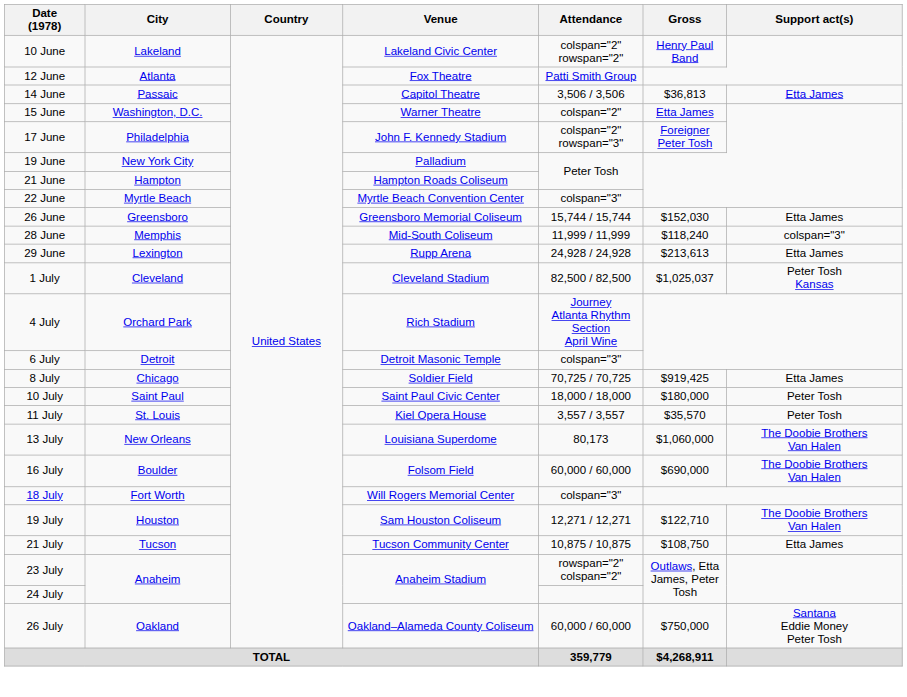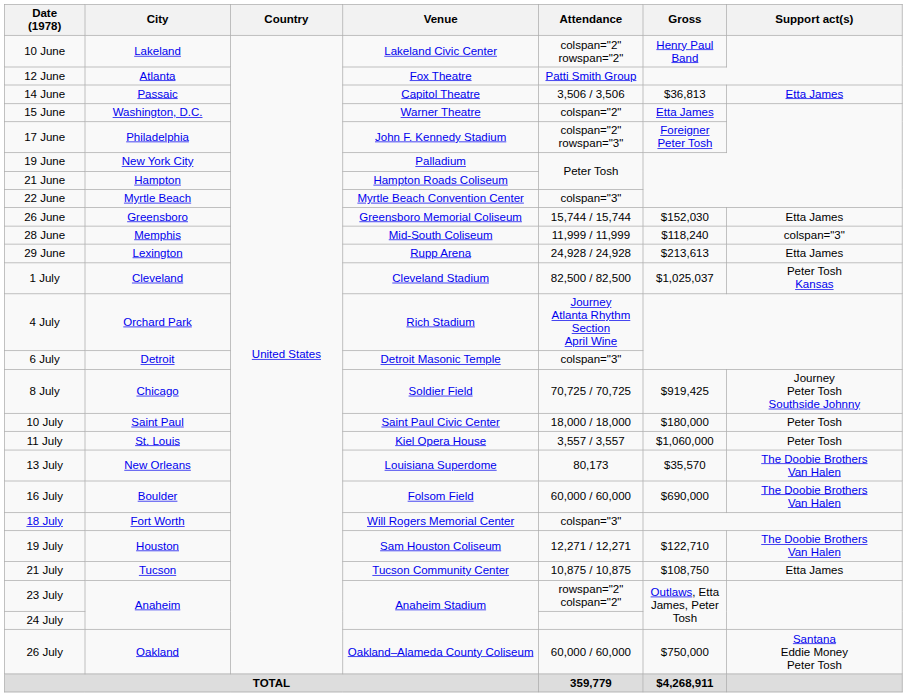(814, 378) Etta James -> (814, 391) Journey Peter Tosh Southside Johnny
(685, 414) $35,570 -> (685, 440) $1,060,000
(685, 439) $1,060,000 -> (685, 465) $35,570
